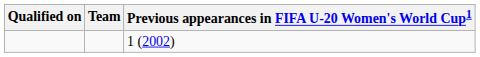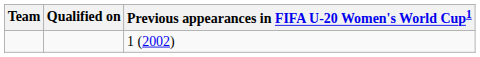columns swapped: (104, 17) <-> (45, 17)
